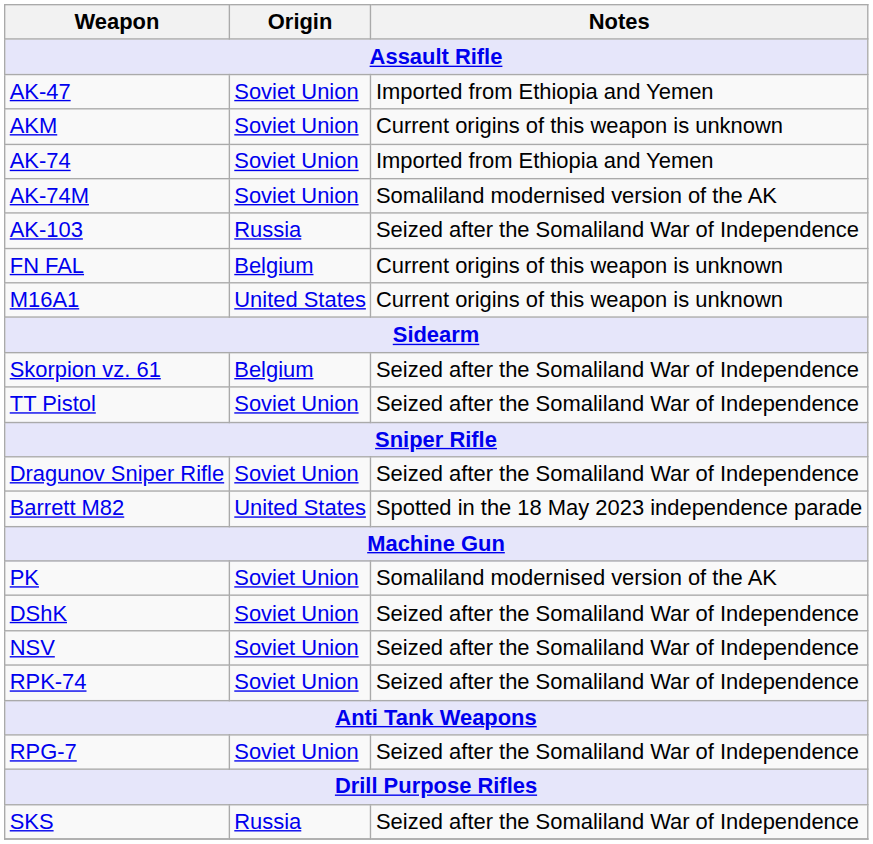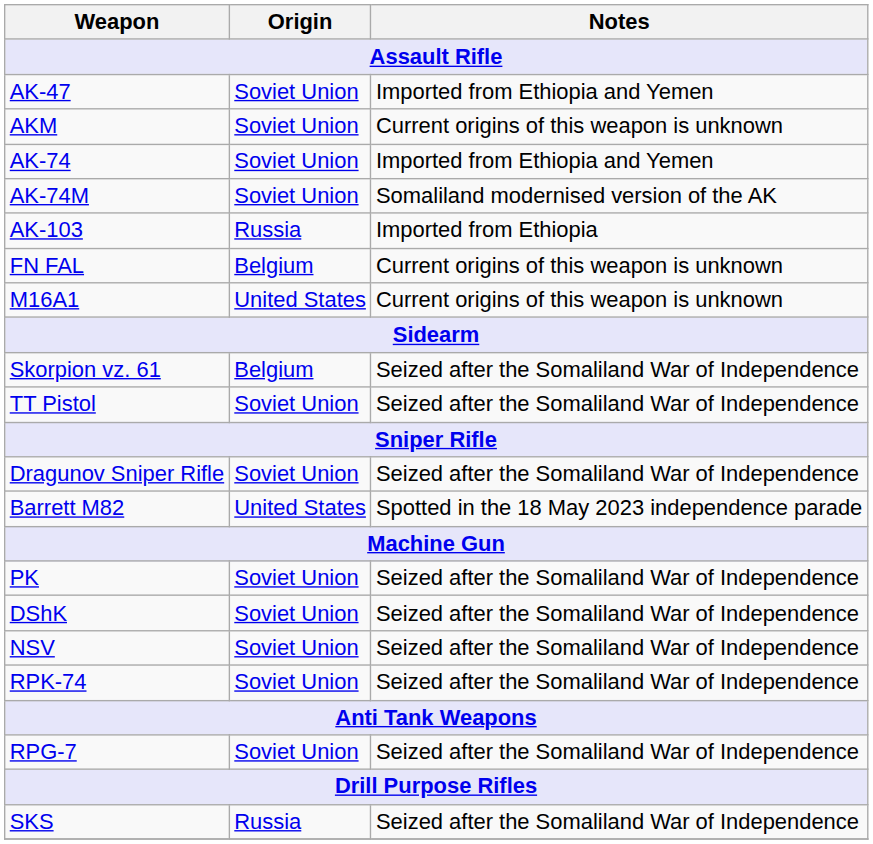(617, 230) Seized after the Somaliland War of Independence -> (487, 230) Imported from Ethiopia
(576, 578) Somaliland modernised version of the AK -> (617, 578) Seized after the Somaliland War of Independence
